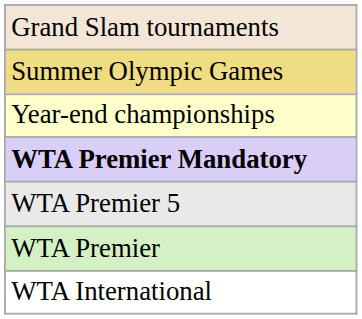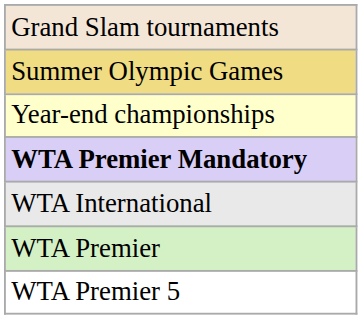(96, 203) WTA Premier 5 -> (112, 203) WTA International
(112, 292) WTA International -> (96, 292) WTA Premier 5
